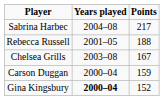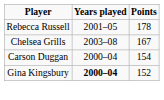- row: (38, 27)
(144, 42) 188 -> (144, 27) 178
(144, 73) 159 -> (144, 57) 154
